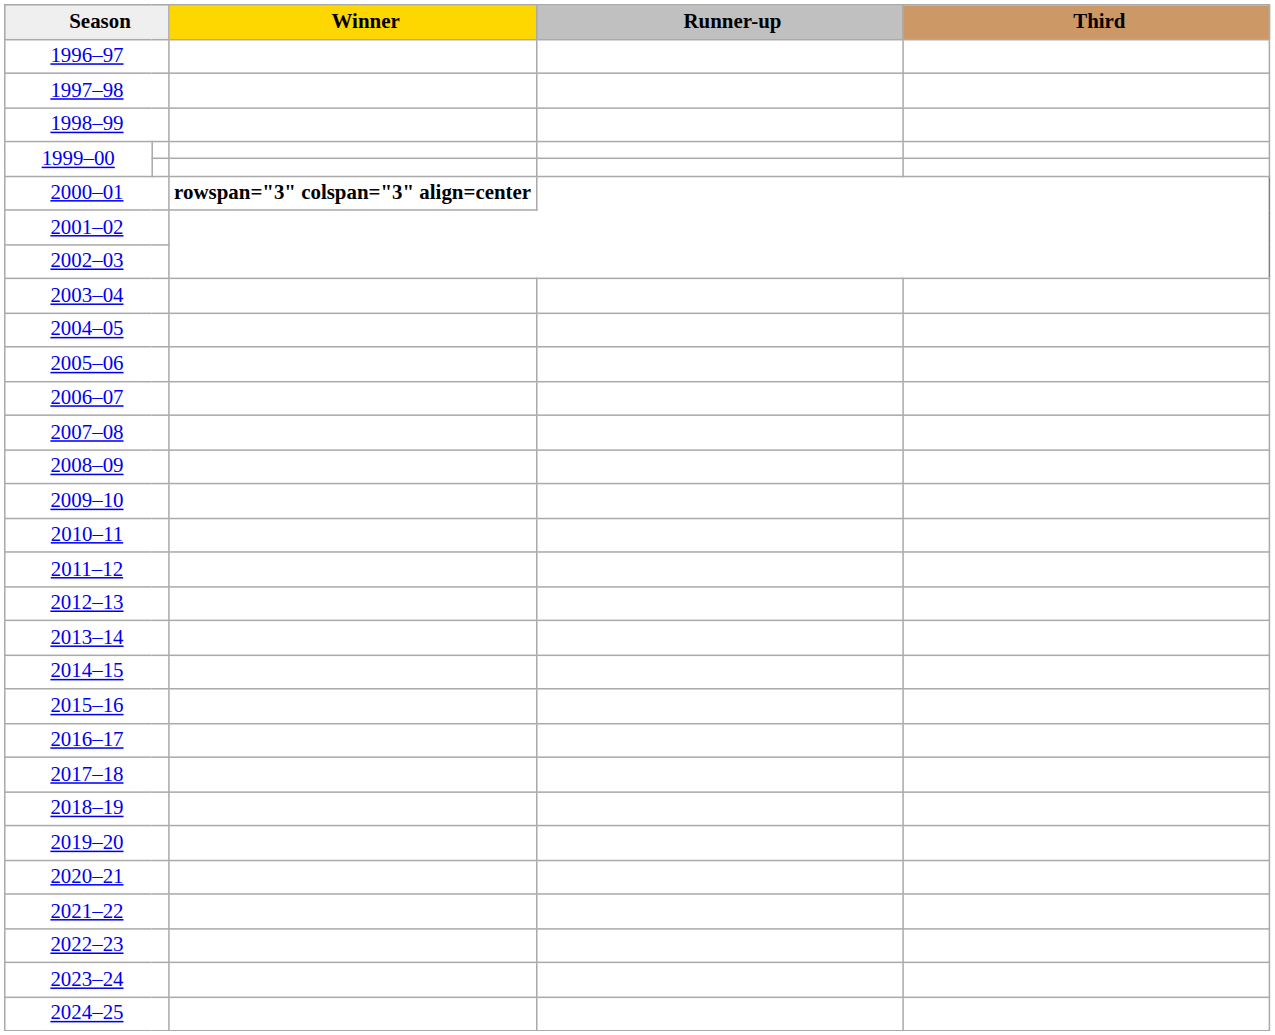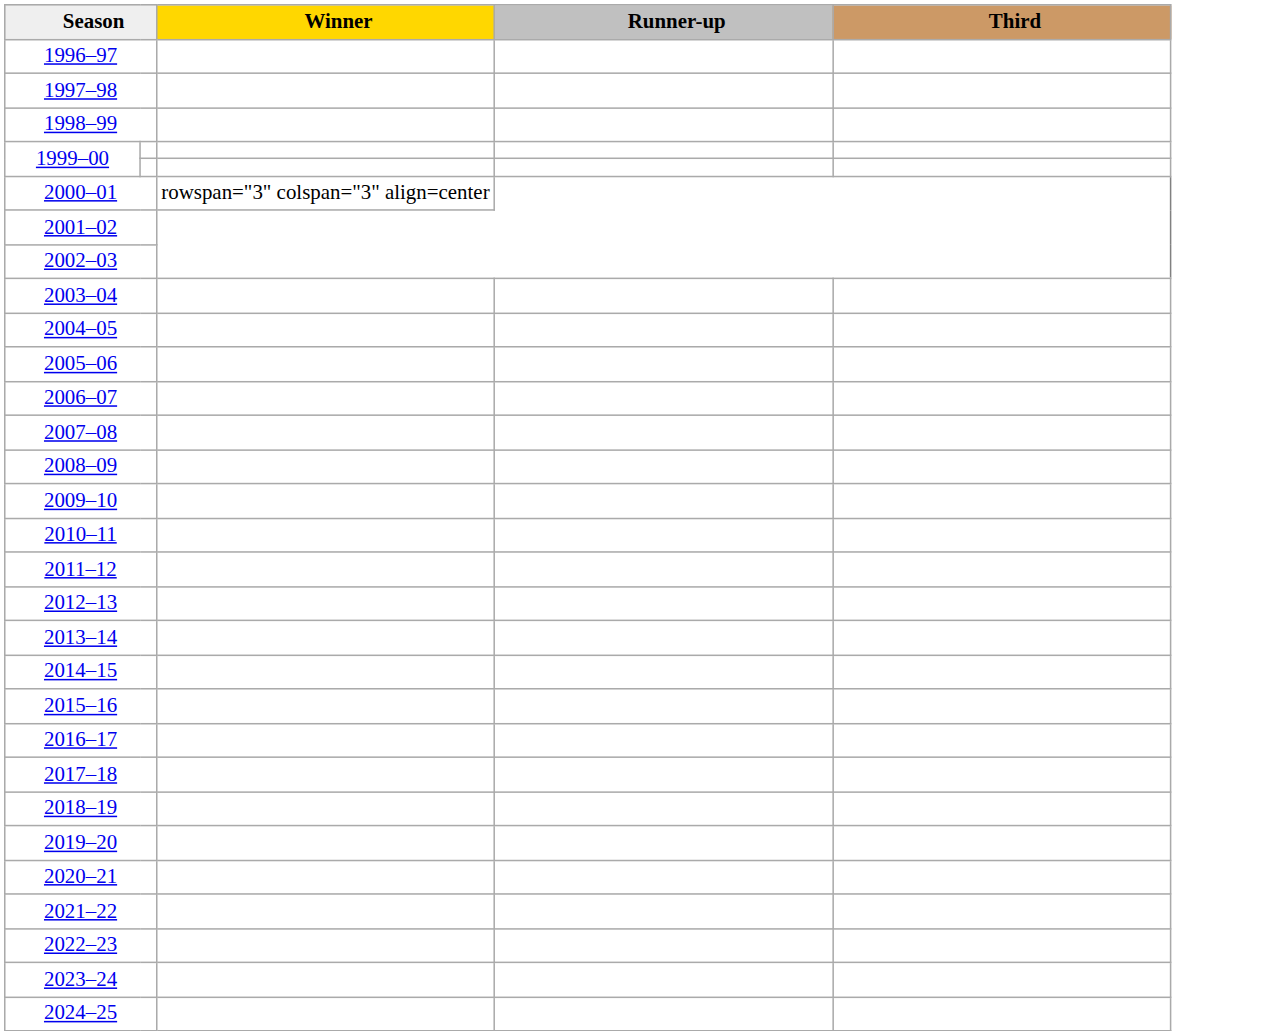(353, 192) bold -> (325, 192) normal
